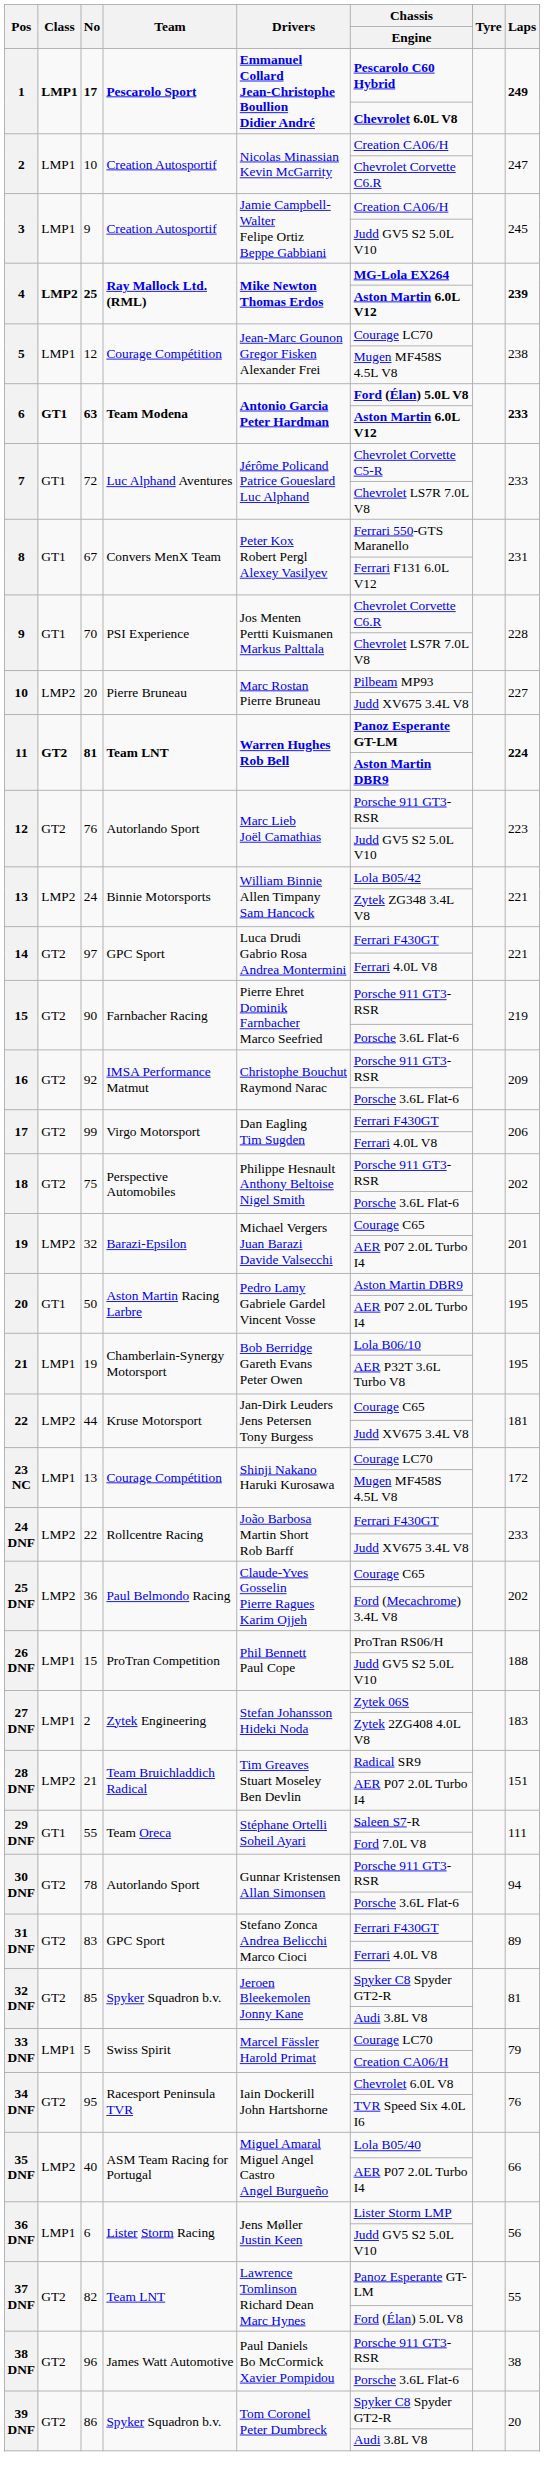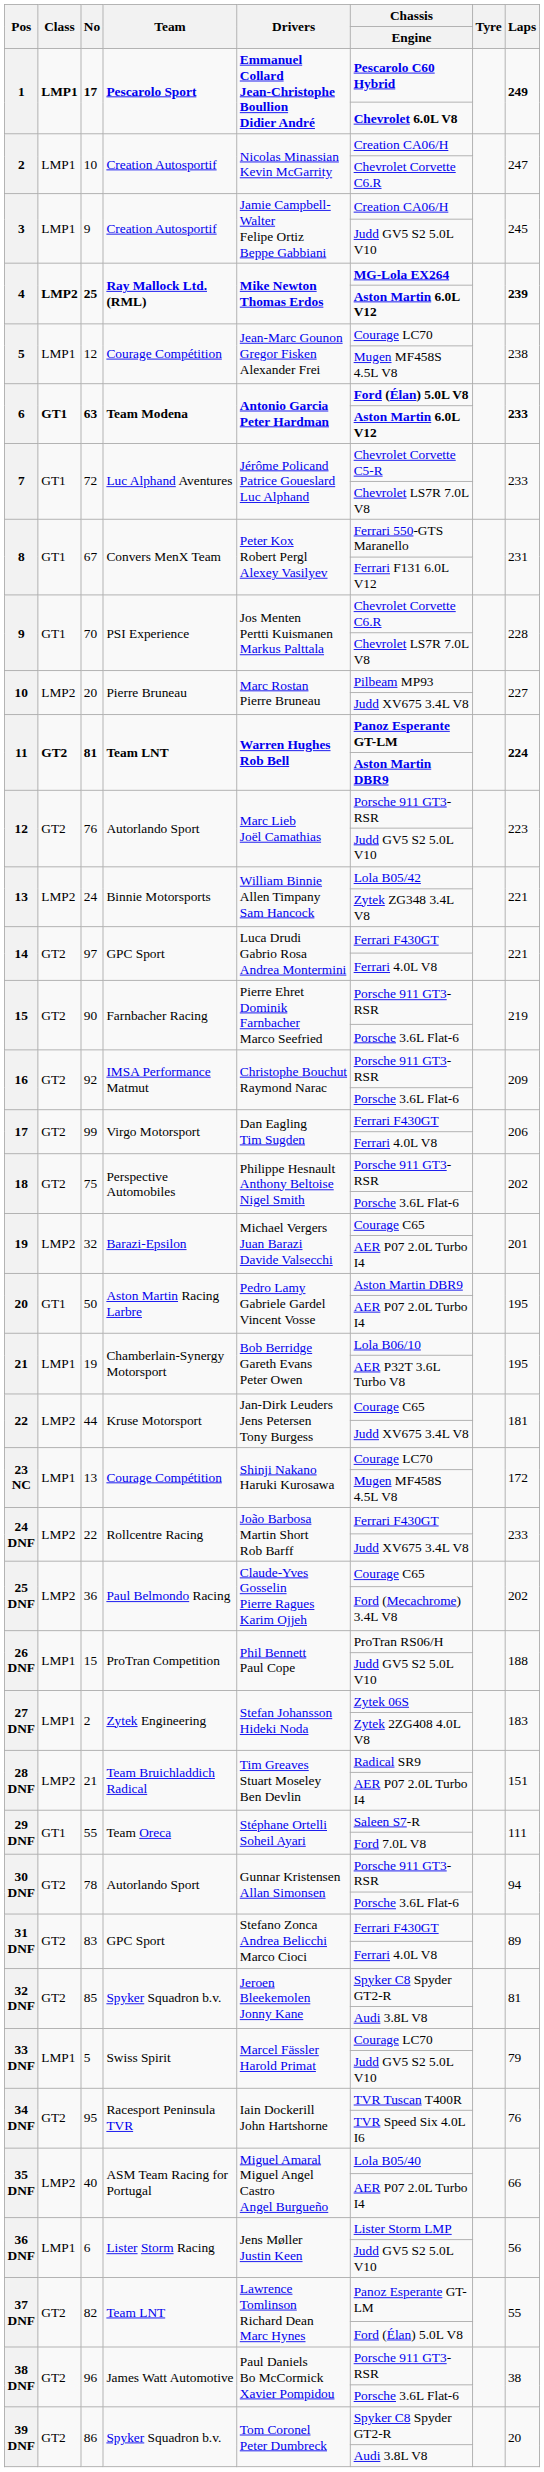(401, 2061) Creation CA06/H -> (404, 2069) Judd GV5 S2 5.0L V10
(404, 2083) Chevrolet 6.0L V8 -> (408, 2099) TVR Tuscan T400R
